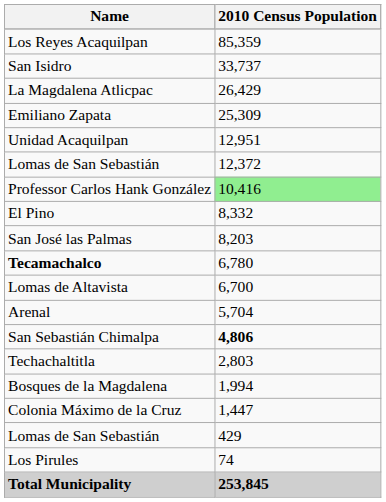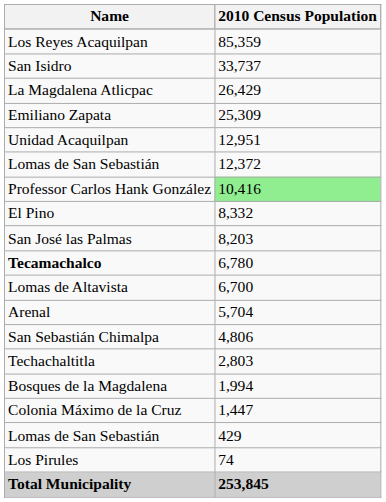(236, 336) bold -> (236, 336) normal
